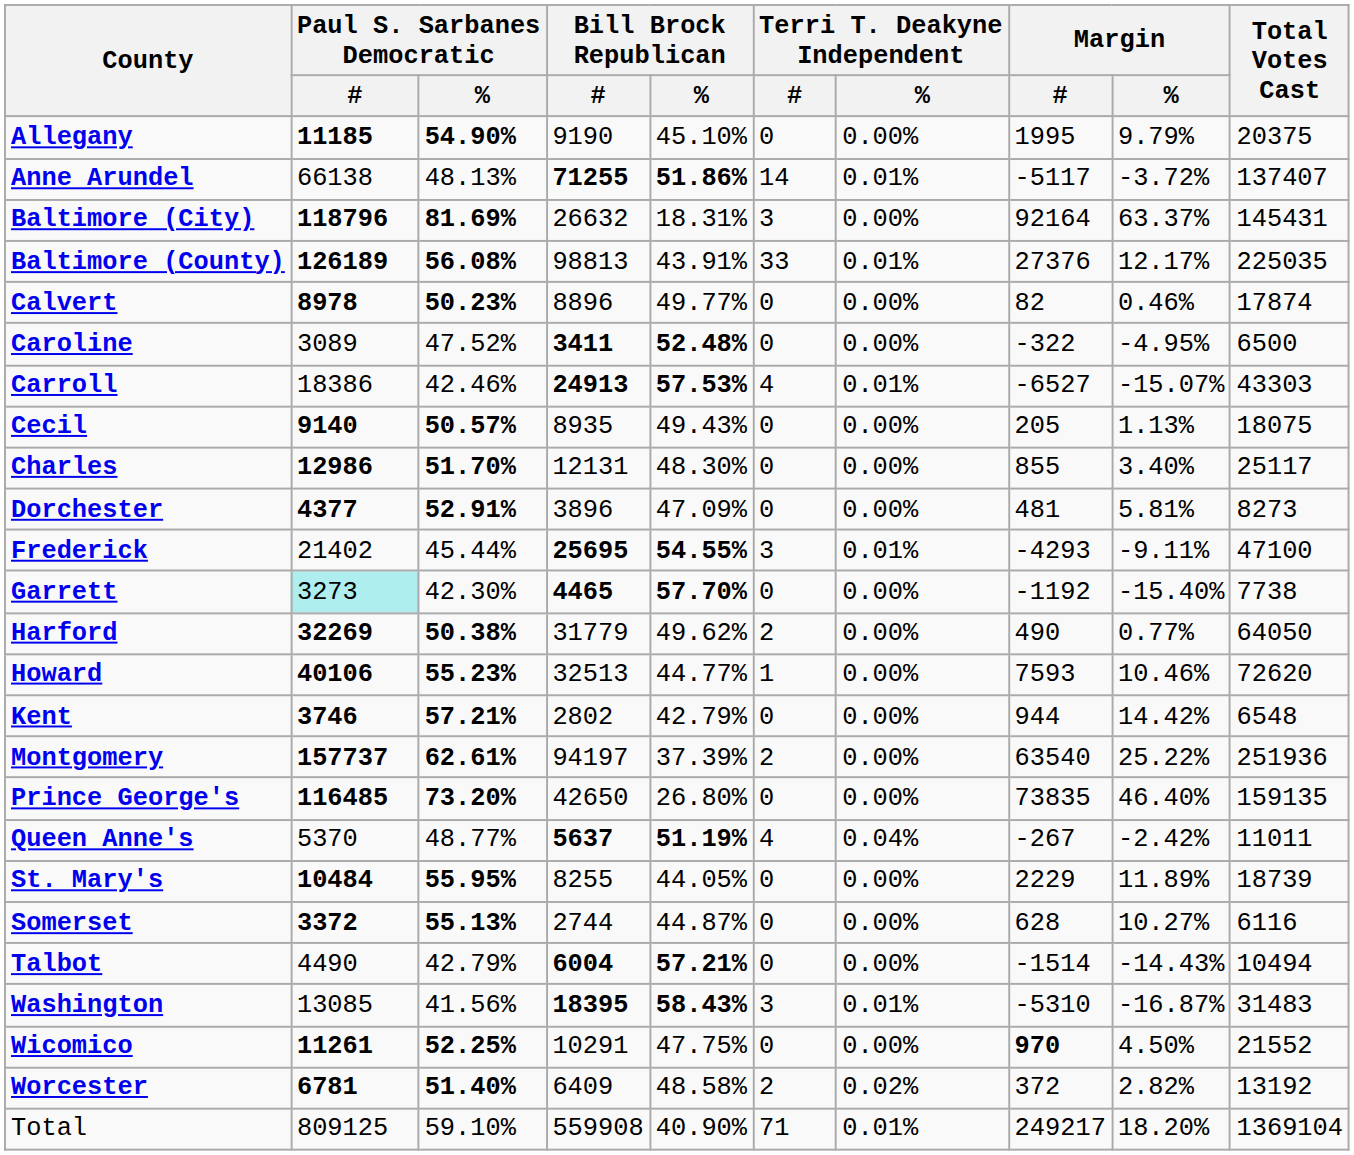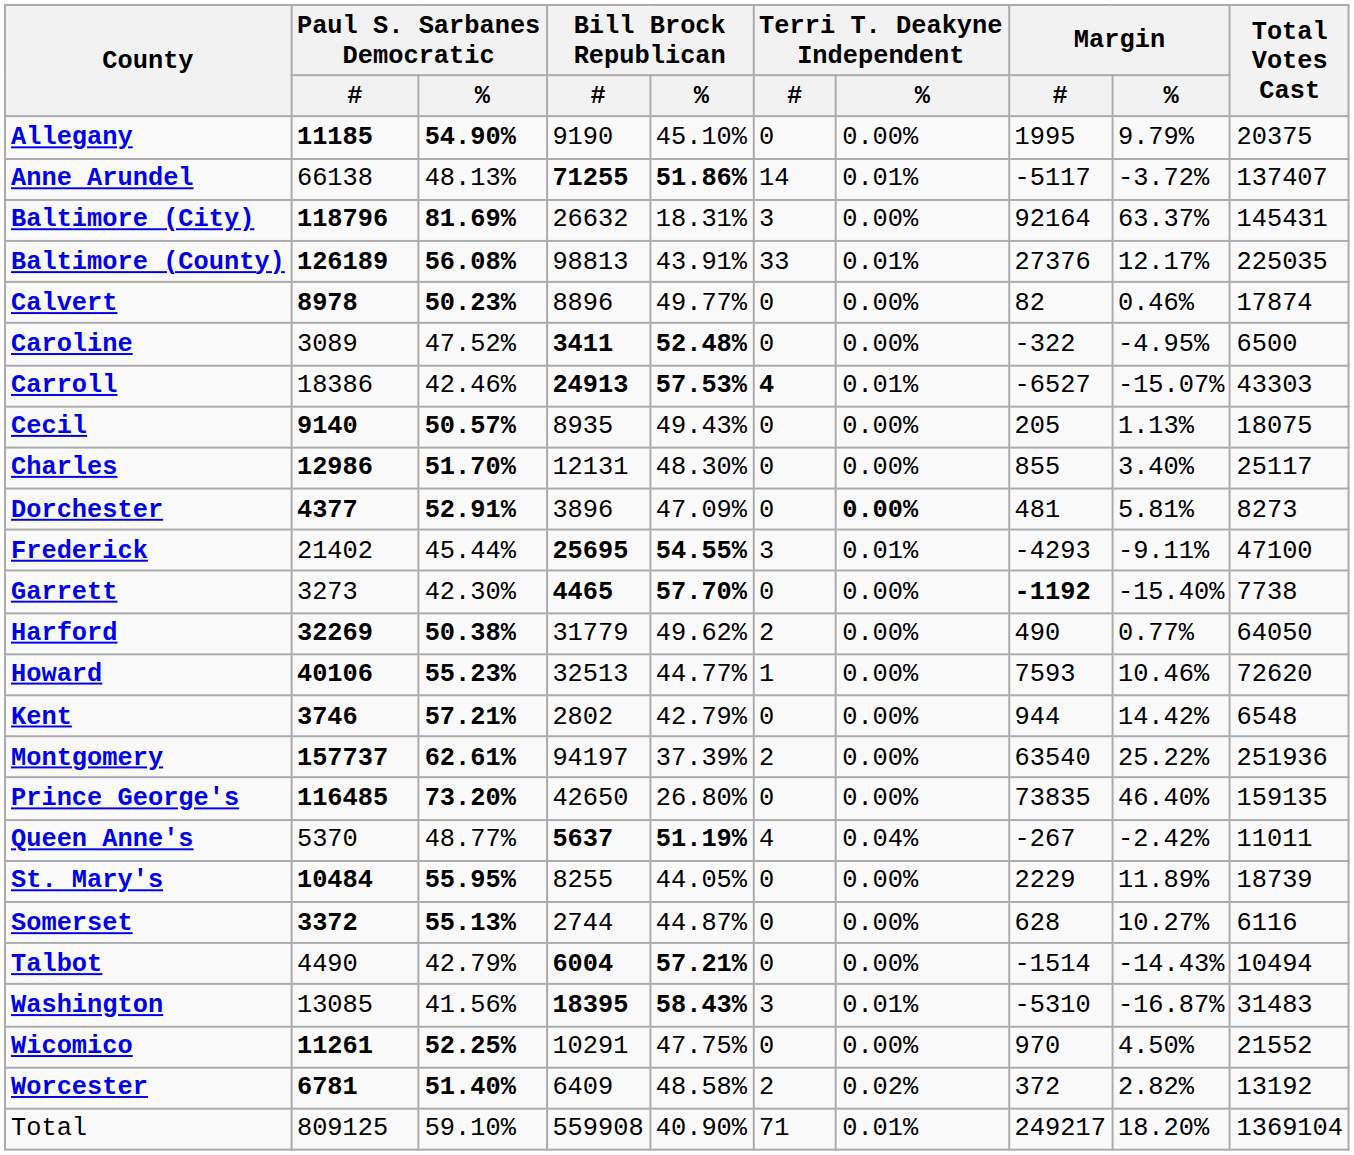(767, 385) normal -> (767, 385) bold
(880, 509) normal -> (880, 509) bold
(327, 592) paleturquoise background -> (327, 592) no background
(1053, 592) normal -> (1053, 592) bold
(1037, 1046) bold -> (1037, 1046) normal
